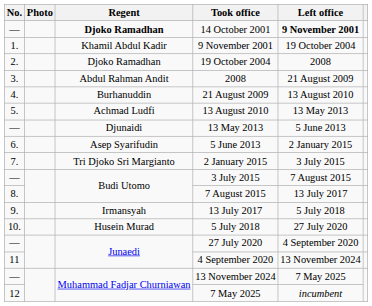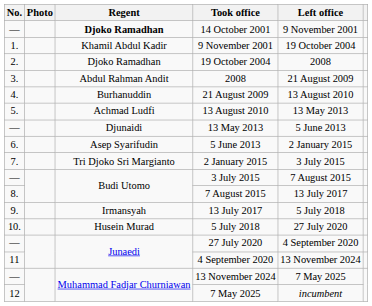(321, 29) bold -> (321, 29) normal
